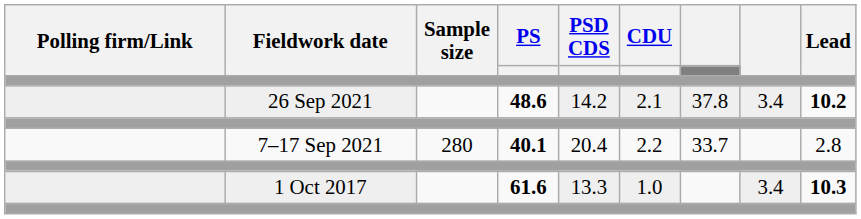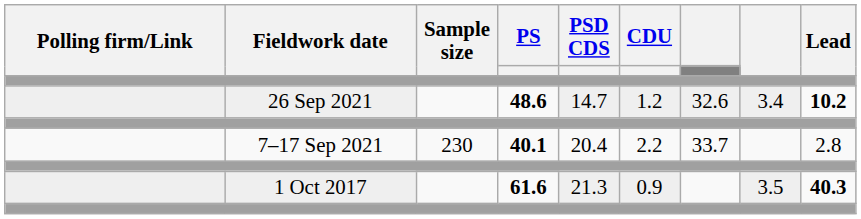(589, 102) 14.2 -> (589, 102) 14.7
(649, 102) 2.1 -> (649, 102) 1.2
(710, 102) 37.8 -> (710, 102) 32.6
(457, 145) 280 -> (457, 145) 230
(589, 188) 13.3 -> (589, 188) 21.3
(649, 188) 1.0 -> (649, 188) 0.9
(771, 188) 3.4 -> (771, 188) 3.5
(828, 188) 10.3 -> (828, 188) 40.3
